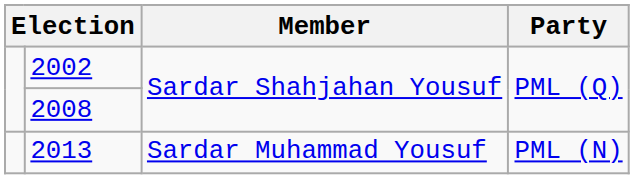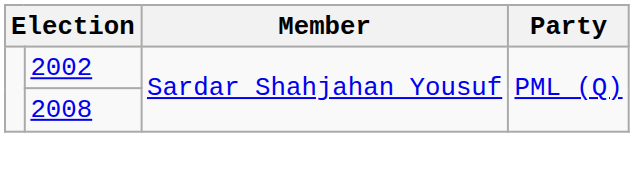- row: (61, 152)
